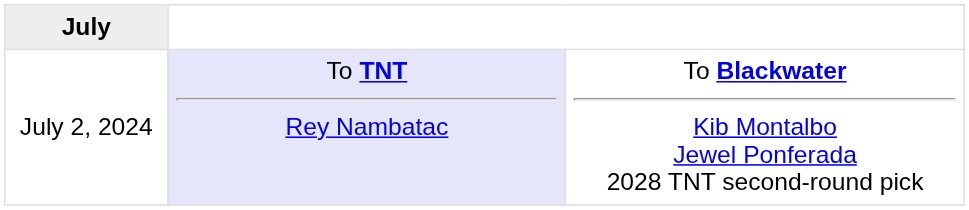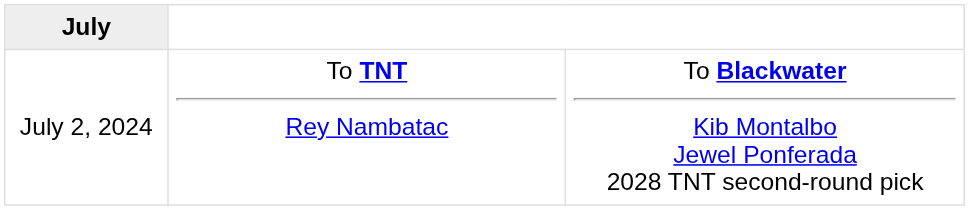(367, 99) lavender background -> (367, 99) no background
